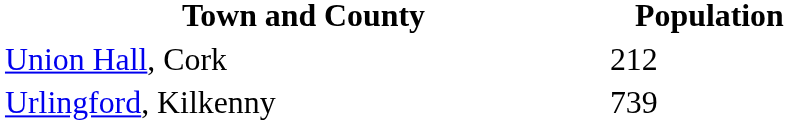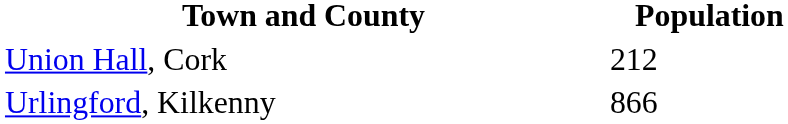(634, 102) 739 -> (634, 102) 866
